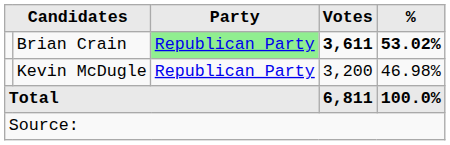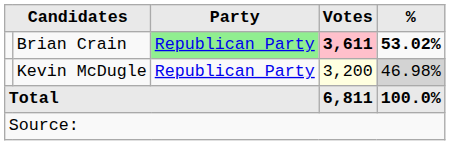(348, 45) no background -> (348, 45) pink background
(348, 72) no background -> (348, 72) lightyellow background
(411, 72) no background -> (411, 72) lightgrey background
